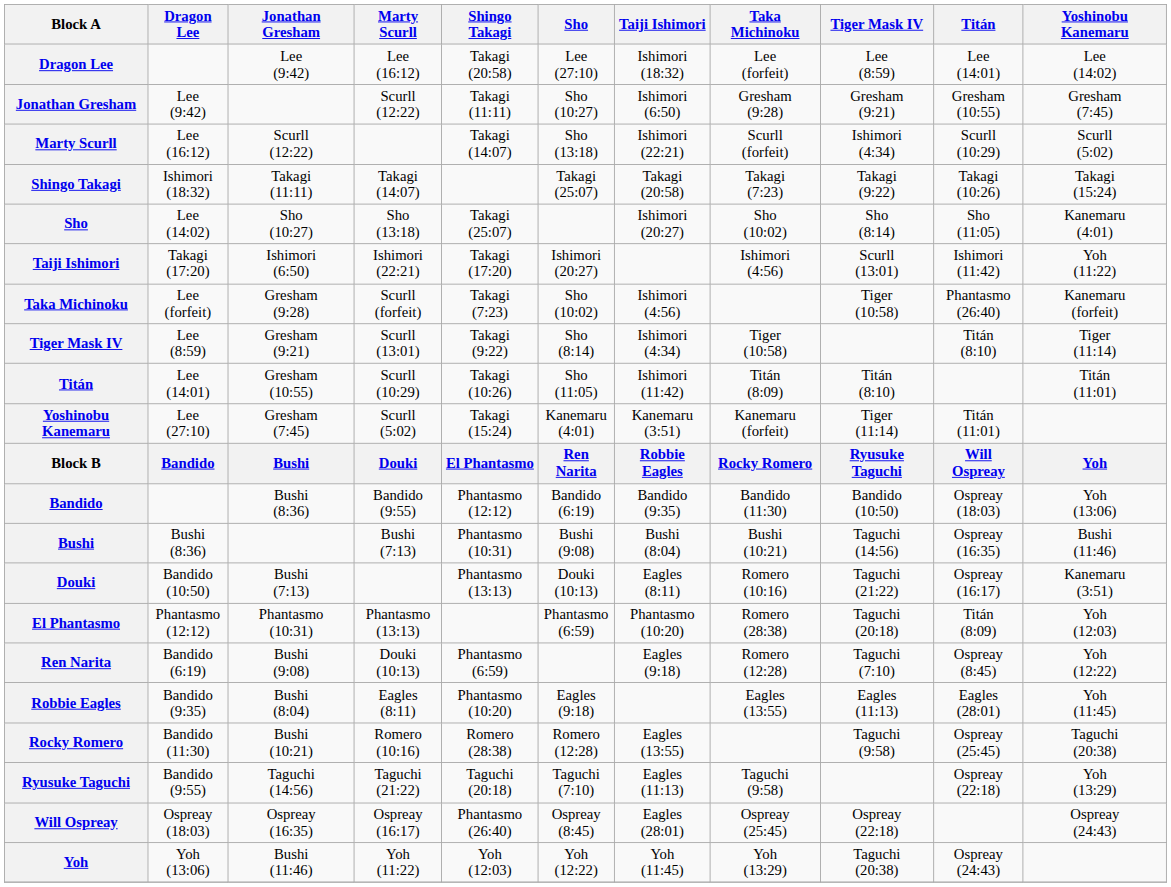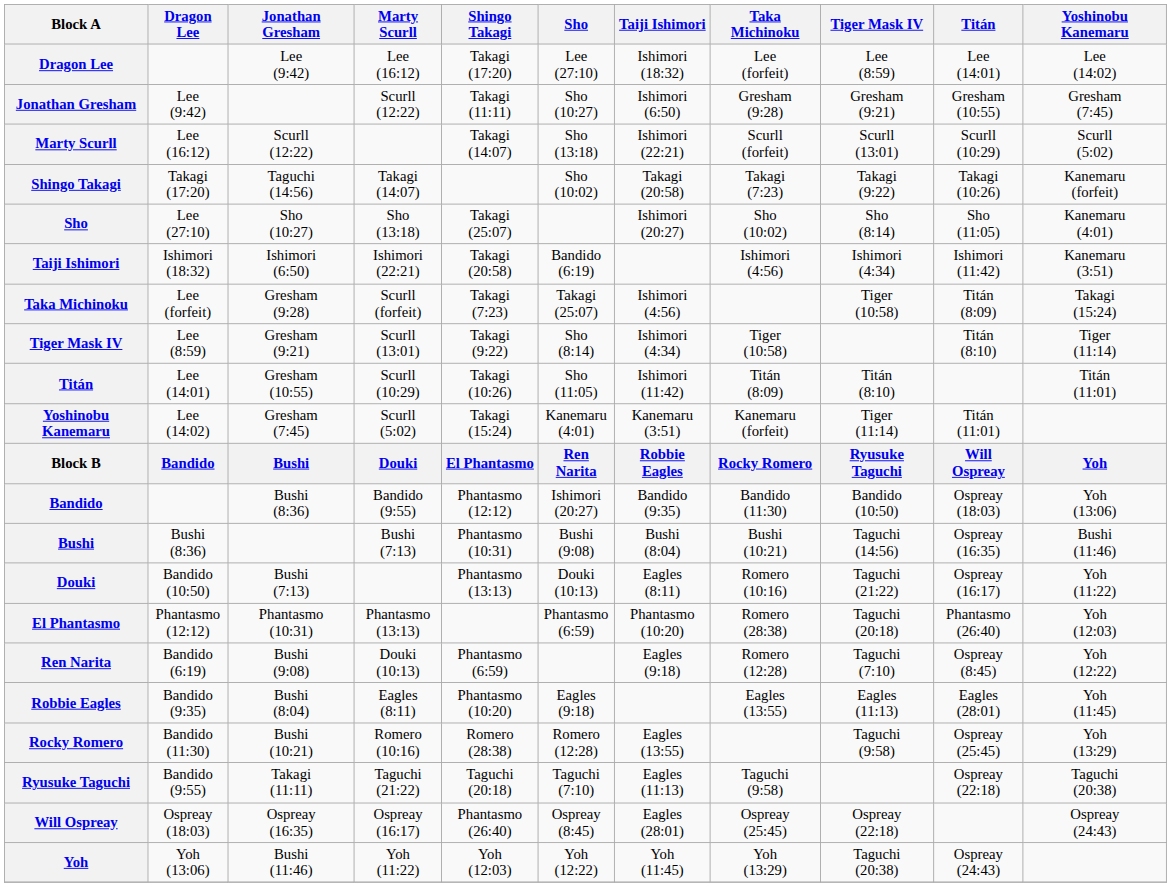(490, 64) Takagi (20:58) -> (490, 64) Takagi (17:20)
(877, 144) Ishimori (4:34) -> (877, 144) Scurll (13:01)
(188, 184) Ishimori (18:32) -> (188, 184) Takagi (17:20)
(291, 184) Takagi (11:11) -> (291, 184) Taguchi (14:56)
(576, 184) Takagi (25:07) -> (576, 184) Sho (10:02)
(1095, 184) Takagi (15:24) -> (1095, 184) Kanemaru (forfeit)
(188, 223) Lee (14:02) -> (188, 223) Lee (27:10)
(188, 263) Takagi (17:20) -> (188, 263) Ishimori (18:32)
(490, 263) Takagi (17:20) -> (490, 263) Takagi (20:58)
(576, 263) Ishimori (20:27) -> (576, 263) Bandido (6:19)
(877, 263) Scurll (13:01) -> (877, 263) Ishimori (4:34)
(1095, 263) Yoh (11:22) -> (1095, 263) Kanemaru (3:51)
(576, 303) Sho (10:02) -> (576, 303) Takagi (25:07)
(978, 303) Phantasmo (26:40) -> (978, 303) Titán (8:09)
(1095, 303) Kanemaru (forfeit) -> (1095, 303) Takagi (15:24)
(188, 423) Lee (27:10) -> (188, 423) Lee (14:02)
(576, 503) Bandido (6:19) -> (576, 503) Ishimori (20:27)
(1095, 583) Kanemaru (3:51) -> (1095, 583) Yoh (11:22)
(978, 623) Titán (8:09) -> (978, 623) Phantasmo (26:40)
(1095, 742) Taguchi (20:38) -> (1095, 742) Yoh (13:29)
(291, 782) Taguchi (14:56) -> (291, 782) Takagi (11:11)
(1095, 782) Yoh (13:29) -> (1095, 782) Taguchi (20:38)
